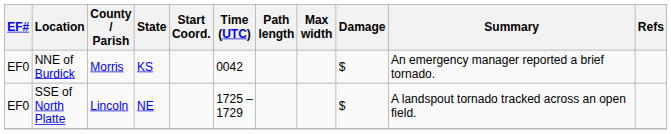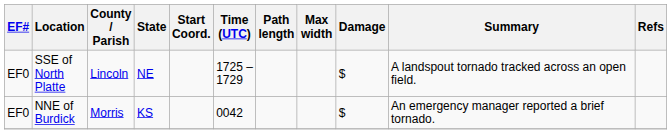rows swapped: (53, 106) <-> (55, 66)
